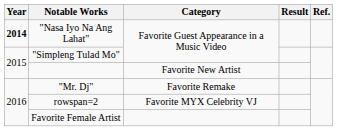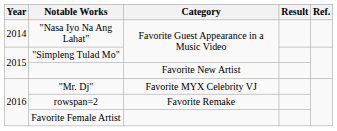(17, 33) bold -> (17, 33) normal
(201, 86) Favorite Remake -> (201, 86) Favorite MYX Celebrity VJ
(201, 102) Favorite MYX Celebrity VJ -> (201, 102) Favorite Remake
